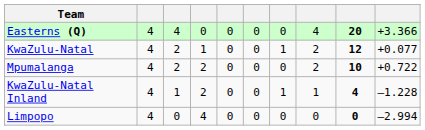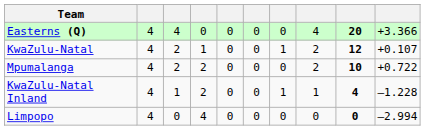(397, 49) +0.077 -> (397, 49) +0.107
